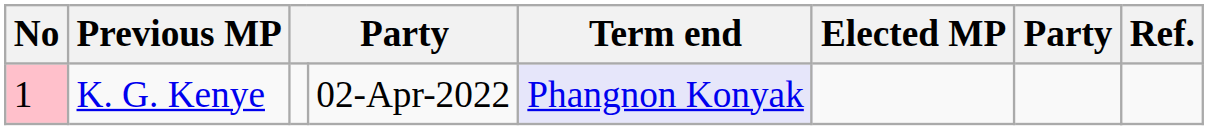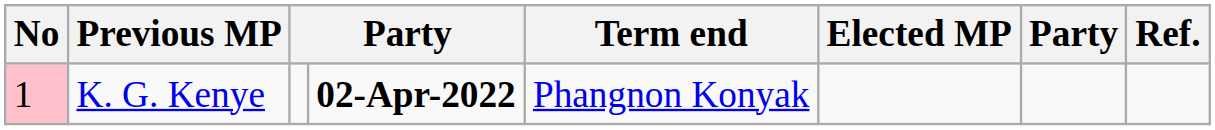(413, 93) normal -> (416, 93) bold
(666, 93) lavender background -> (671, 93) no background
